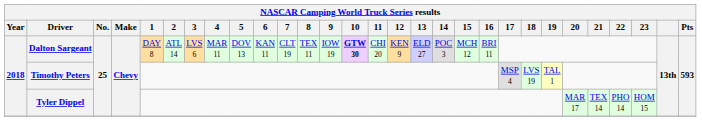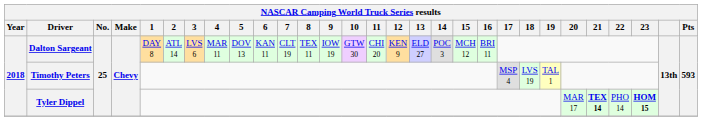(355, 49) bold -> (354, 48) normal
(598, 102) normal -> (597, 102) bold
(644, 102) normal -> (645, 102) bold
